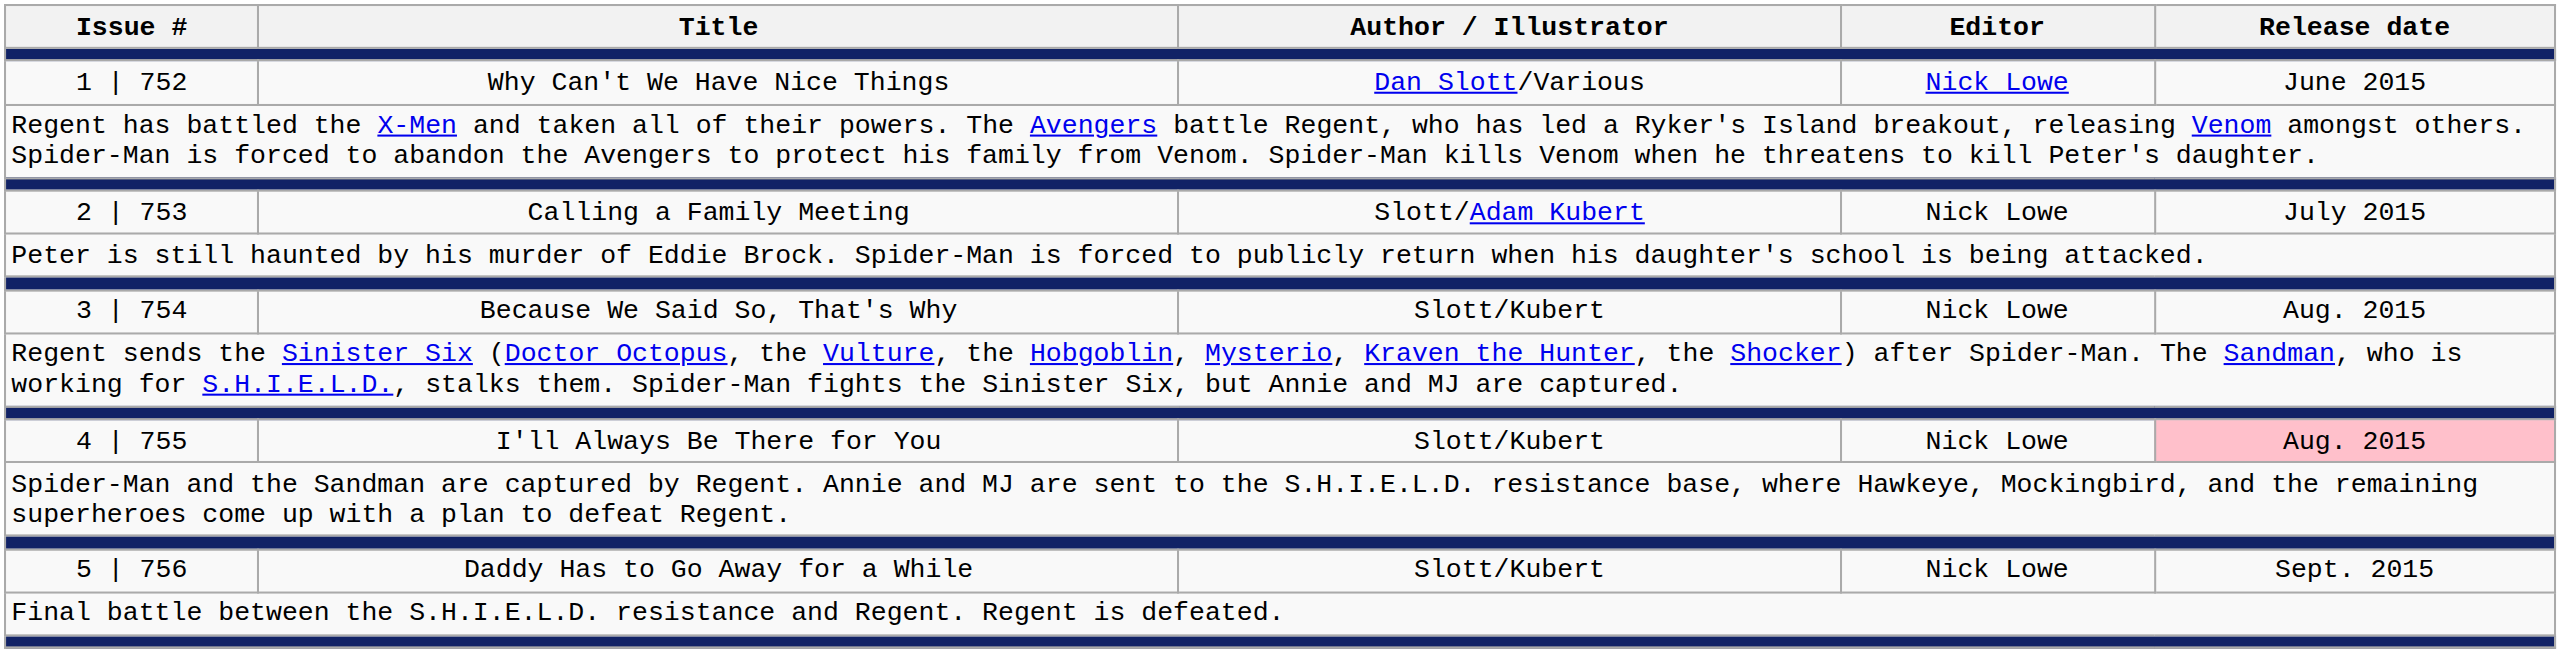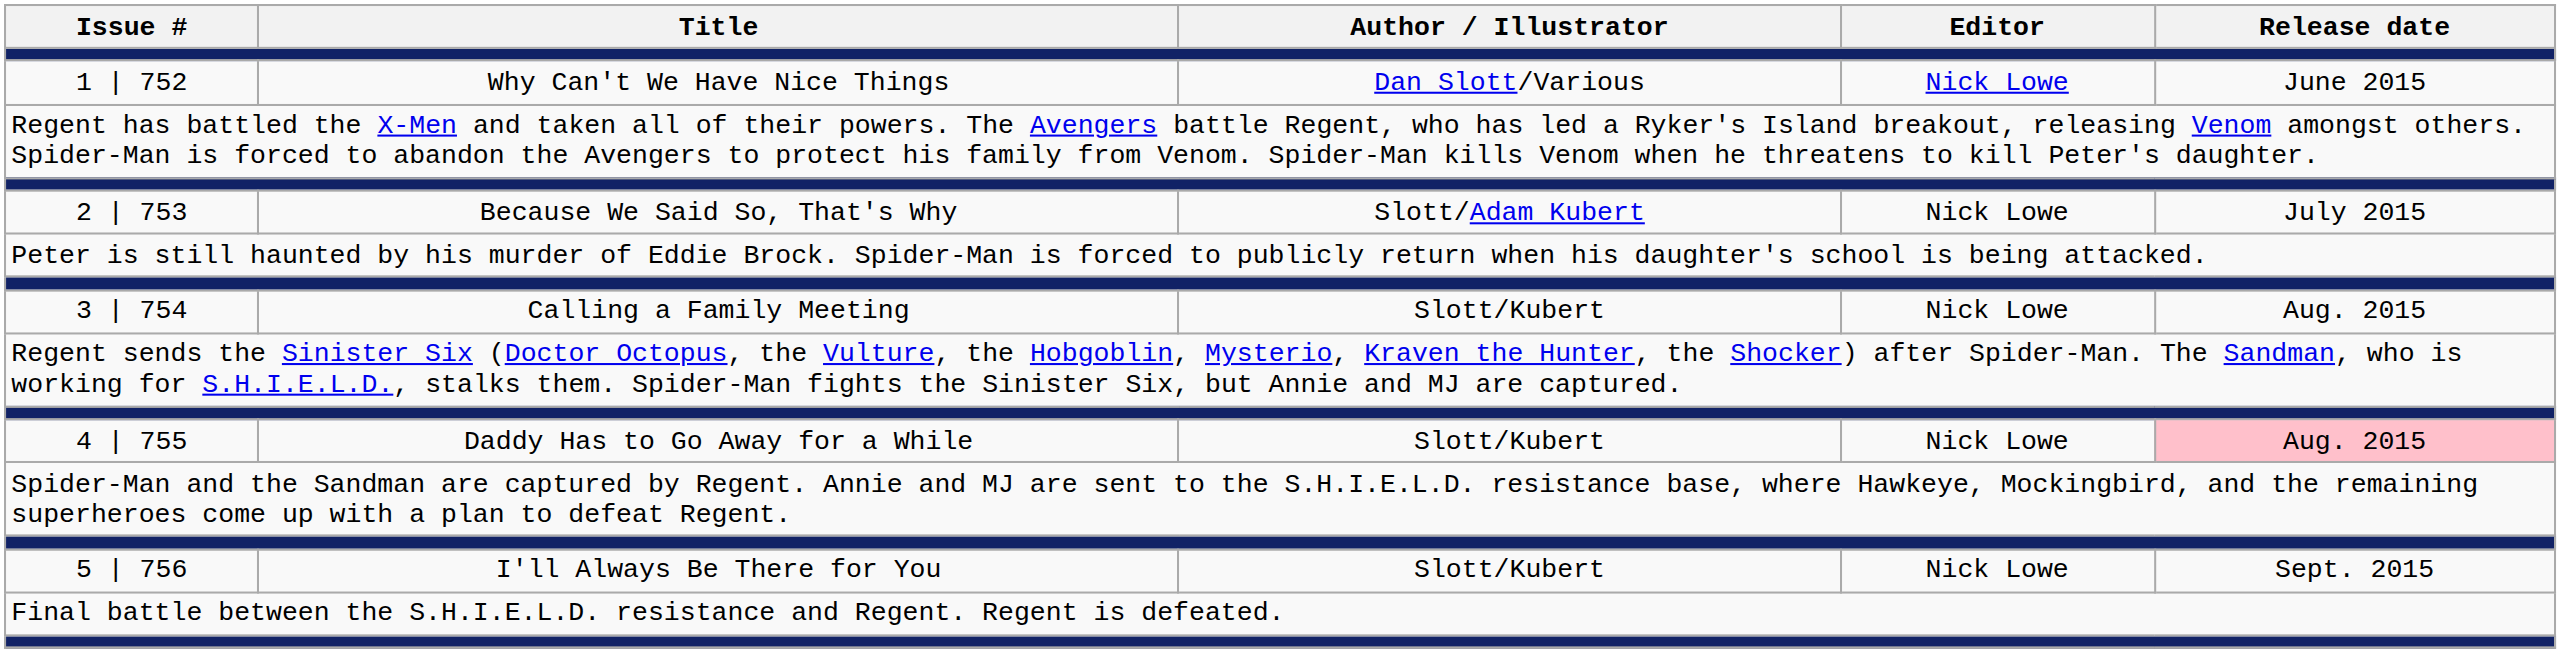(719, 212) Calling a Family Meeting -> (719, 212) Because We Said So, That's Why
(719, 311) Because We Said So, That's Why -> (719, 311) Calling a Family Meeting
(719, 441) I'll Always Be There for You -> (719, 441) Daddy Has to Go Away for a While
(719, 571) Daddy Has to Go Away for a While -> (719, 571) I'll Always Be There for You
